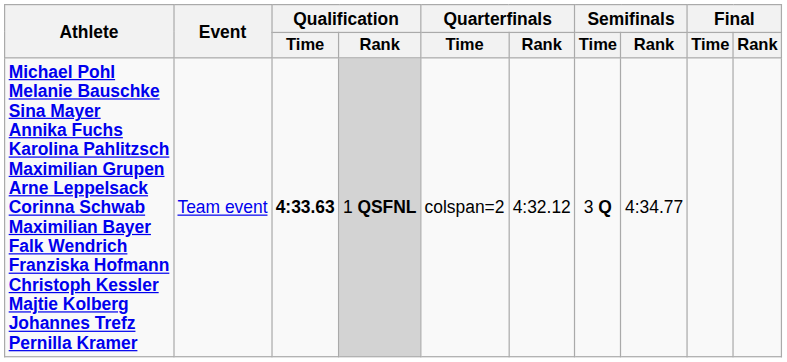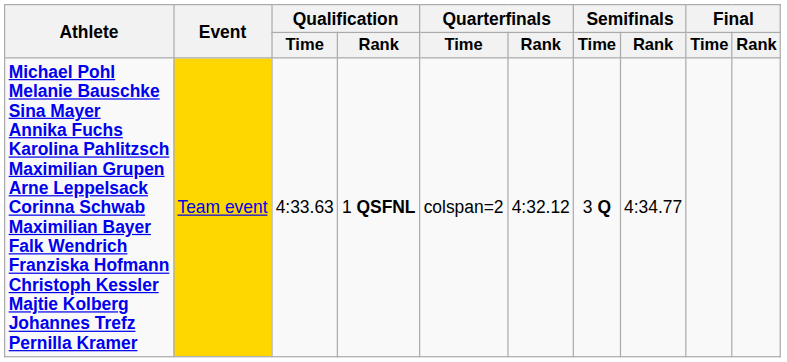(222, 208) no background -> (222, 208) gold background
(305, 208) bold -> (305, 208) normal
(380, 208) lightgrey background -> (379, 208) no background
